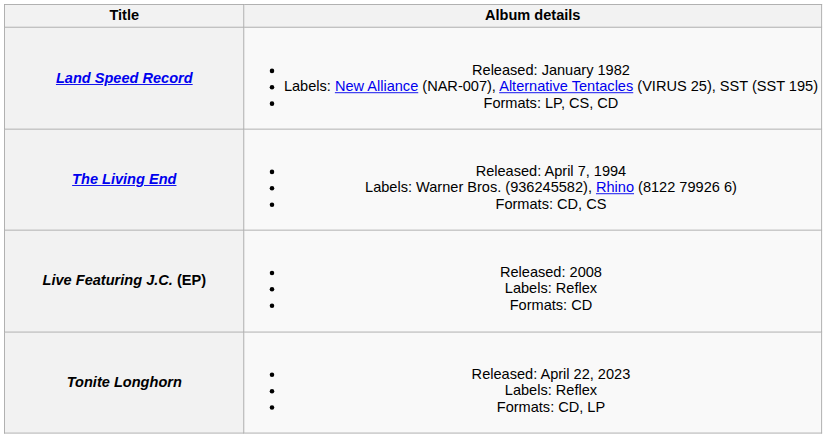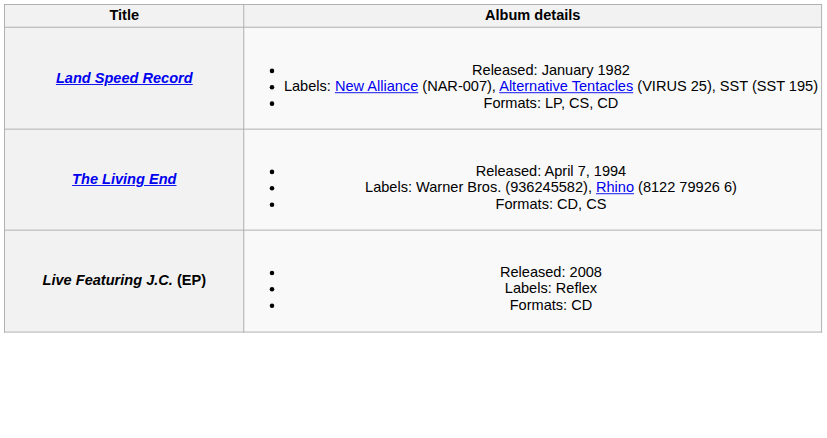- row: (124, 382)
